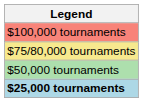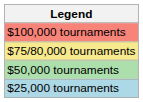(66, 88) bold -> (63, 88) normal
